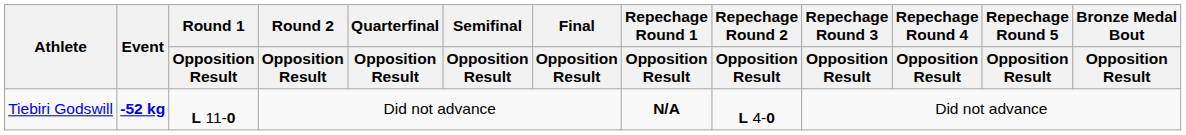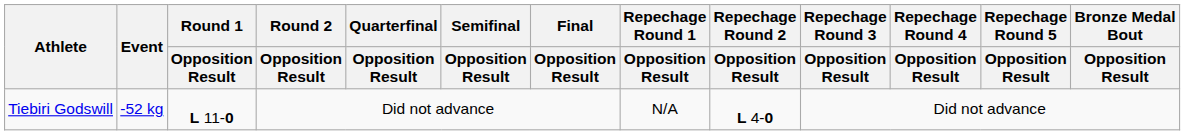(143, 110) bold -> (142, 110) normal
(667, 110) bold -> (665, 110) normal
